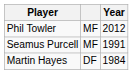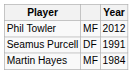(91, 45) MF -> (90, 45) DF
(90, 61) DF -> (91, 61) MF
